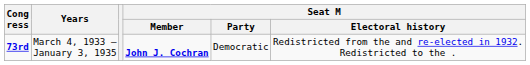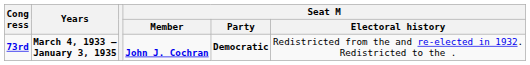(75, 47) normal -> (75, 47) bold
(241, 47) normal -> (241, 47) bold
